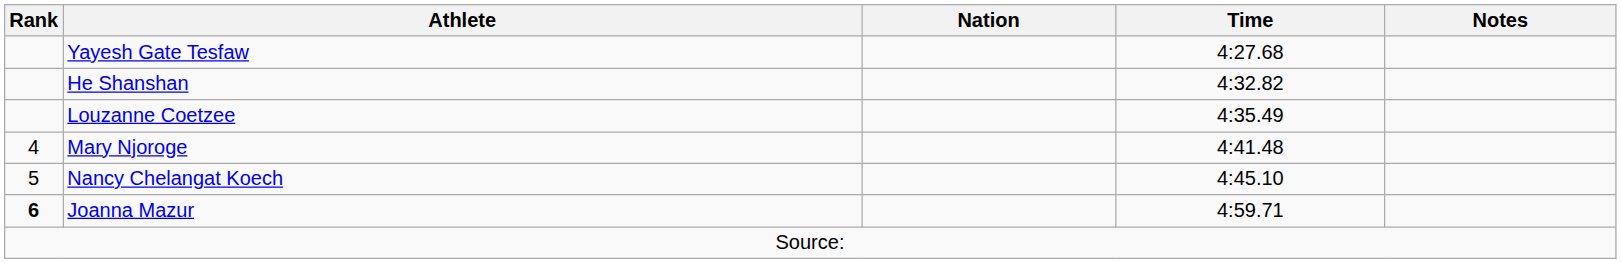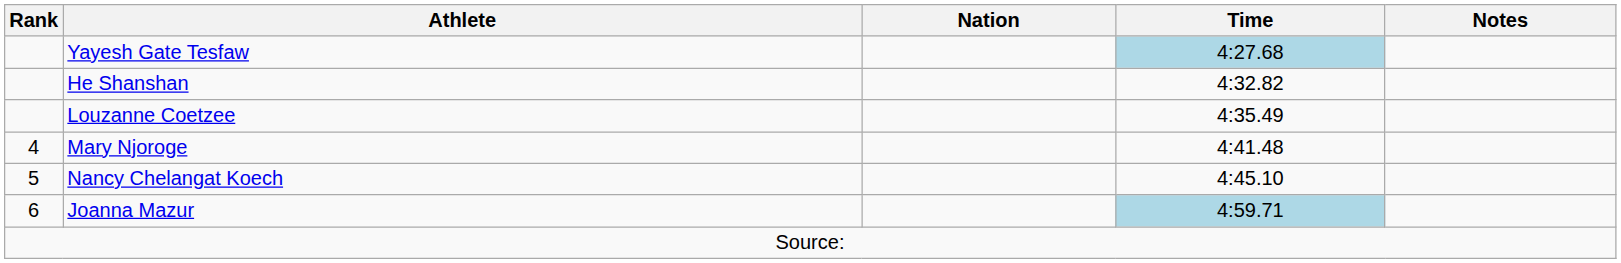(1250, 52) no background -> (1250, 52) lightblue background
(34, 210) bold -> (34, 210) normal
(1250, 210) no background -> (1250, 210) lightblue background
